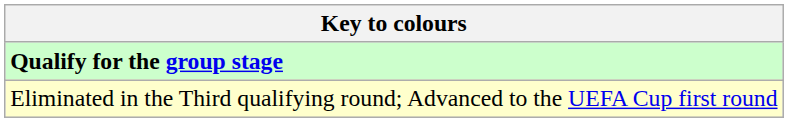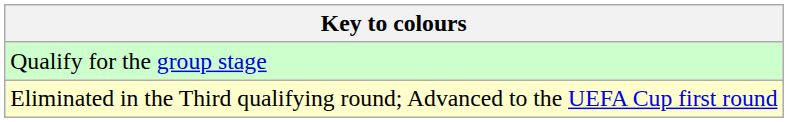(147, 60) bold -> (138, 60) normal
